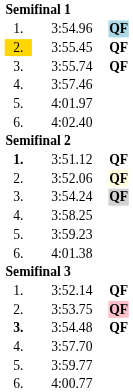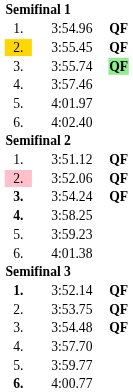(119, 28) lightblue background -> (119, 28) no background
(119, 66) no background -> (119, 66) lightgreen background
(18, 159) bold -> (18, 159) normal
(18, 178) no background -> (18, 178) pink background
(119, 178) lightyellow background -> (119, 178) no background
(18, 197) normal -> (18, 197) bold
(119, 197) lightgrey background -> (119, 197) no background
(18, 215) normal -> (18, 215) bold
(18, 290) normal -> (18, 290) bold
(119, 309) pink background -> (119, 309) no background
(18, 328) bold -> (18, 328) normal
(18, 384) normal -> (18, 384) bold
